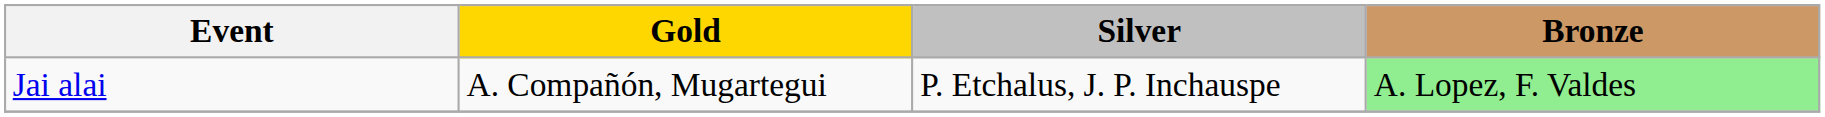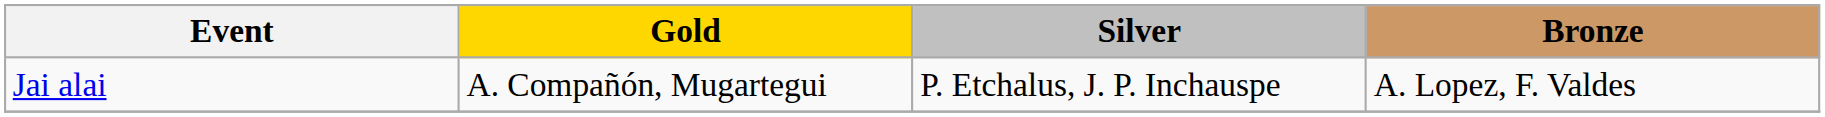(1505, 84) lightgreen background -> (1505, 84) no background
